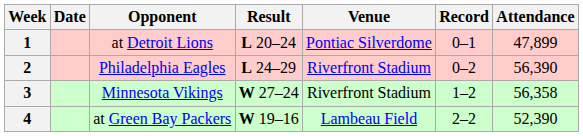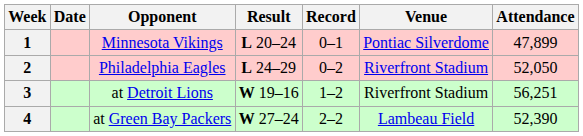columns swapped: (464, 17) <-> (369, 17)
(162, 42) at Detroit Lions -> (162, 42) Minnesota Vikings
(535, 67) 56,390 -> (535, 67) 52,050
(162, 93) Minnesota Vikings -> (162, 93) at Detroit Lions
(269, 93) W 27–24 -> (269, 93) W 19–16
(535, 93) 56,358 -> (535, 93) 56,251
(269, 118) W 19–16 -> (269, 118) W 27–24
